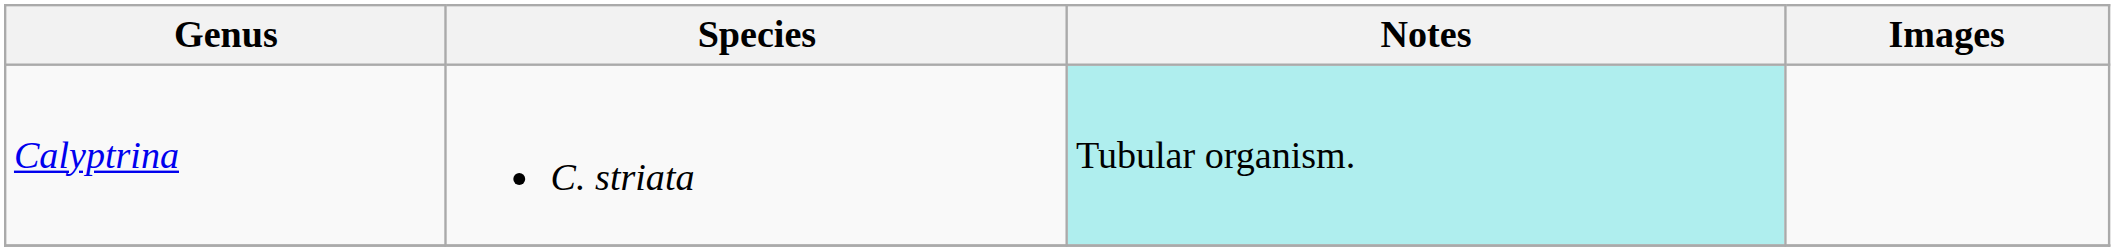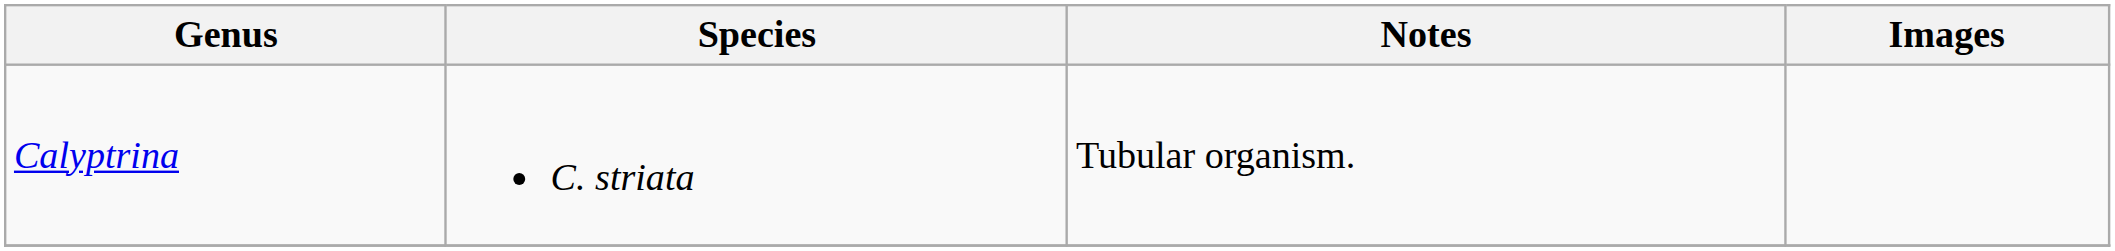(1216, 154) paleturquoise background -> (1216, 154) no background
